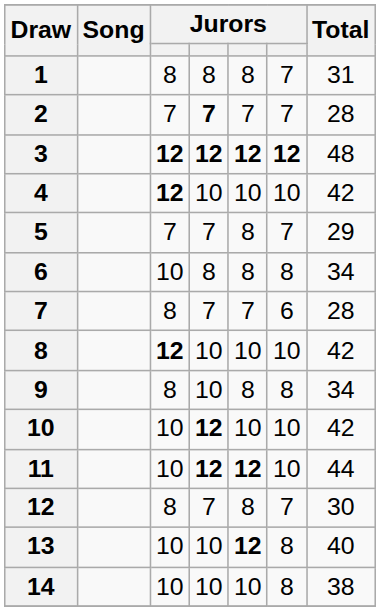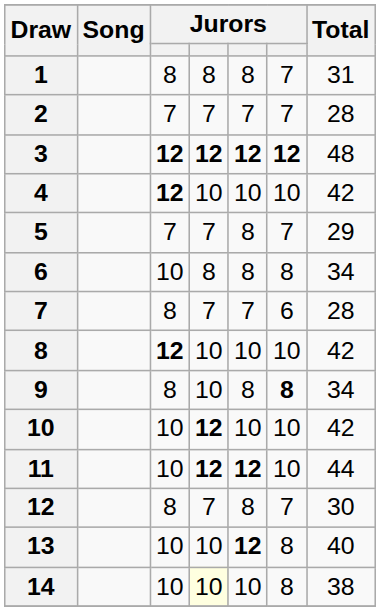(209, 114) bold -> (209, 114) normal
(287, 389) normal -> (287, 389) bold
(209, 586) no background -> (209, 586) lightyellow background
